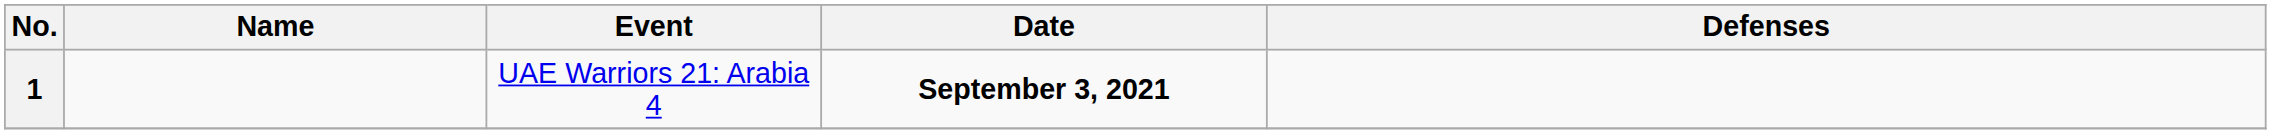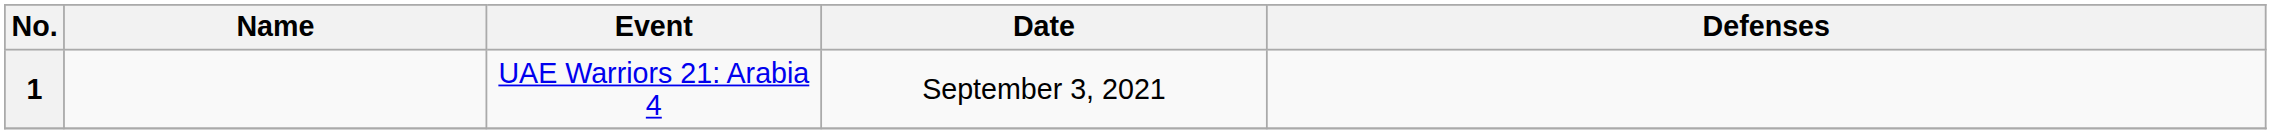(1044, 88) bold -> (1044, 88) normal
